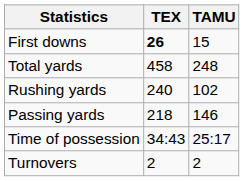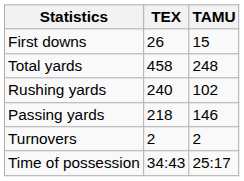(155, 41) bold -> (155, 41) normal
rows swapped: (42, 163) <-> (74, 138)
